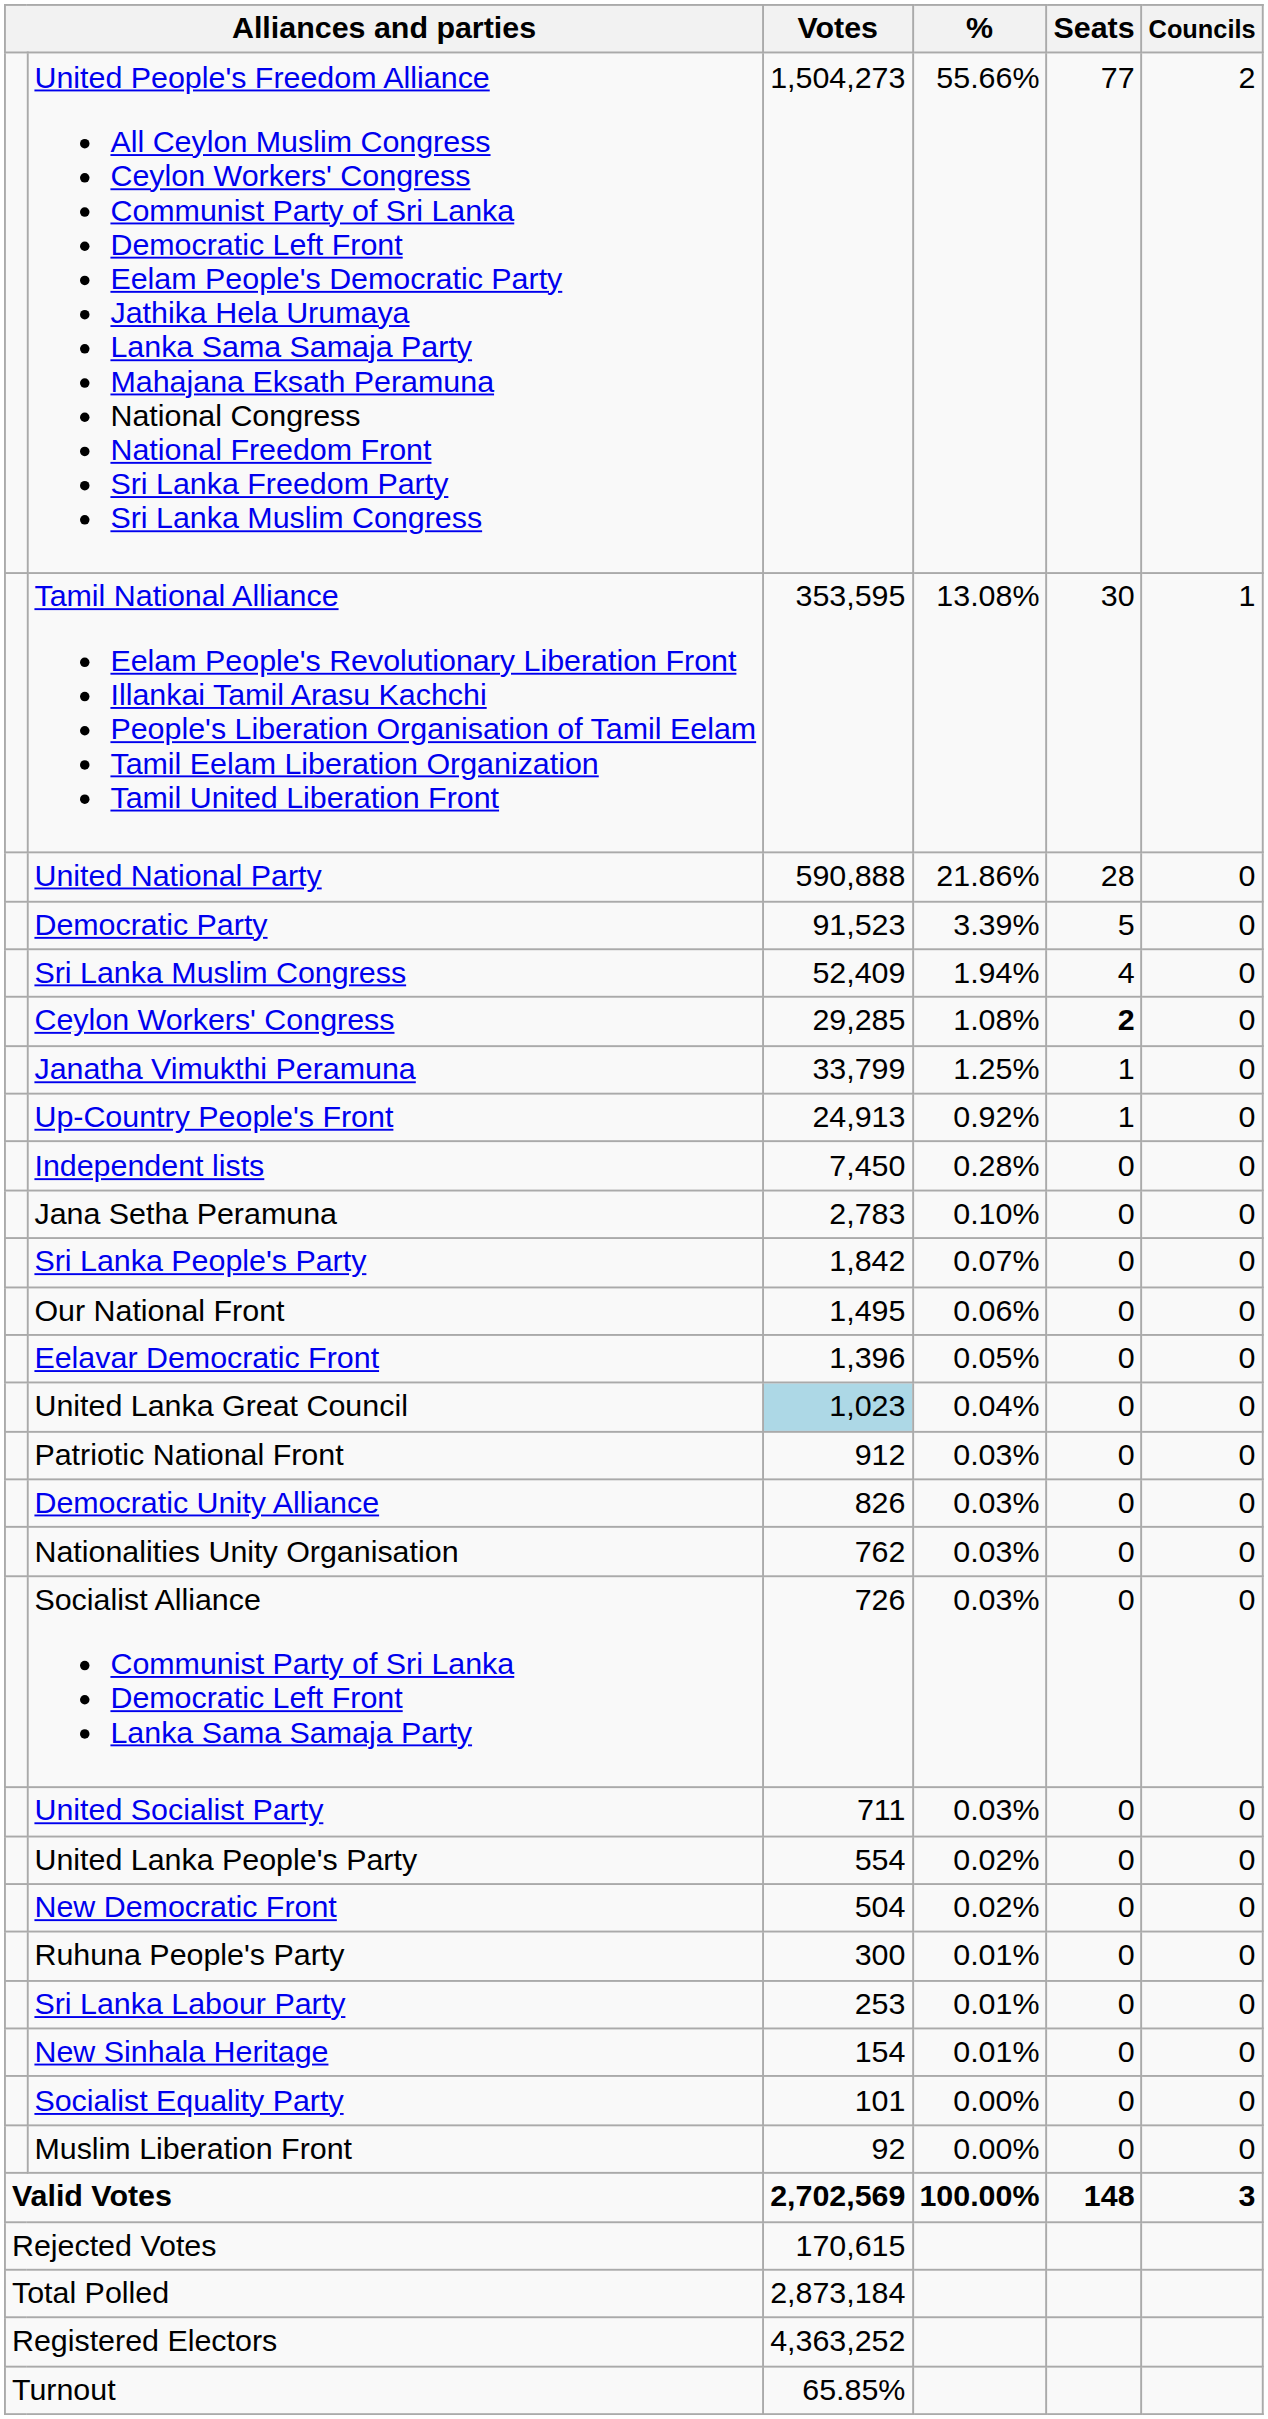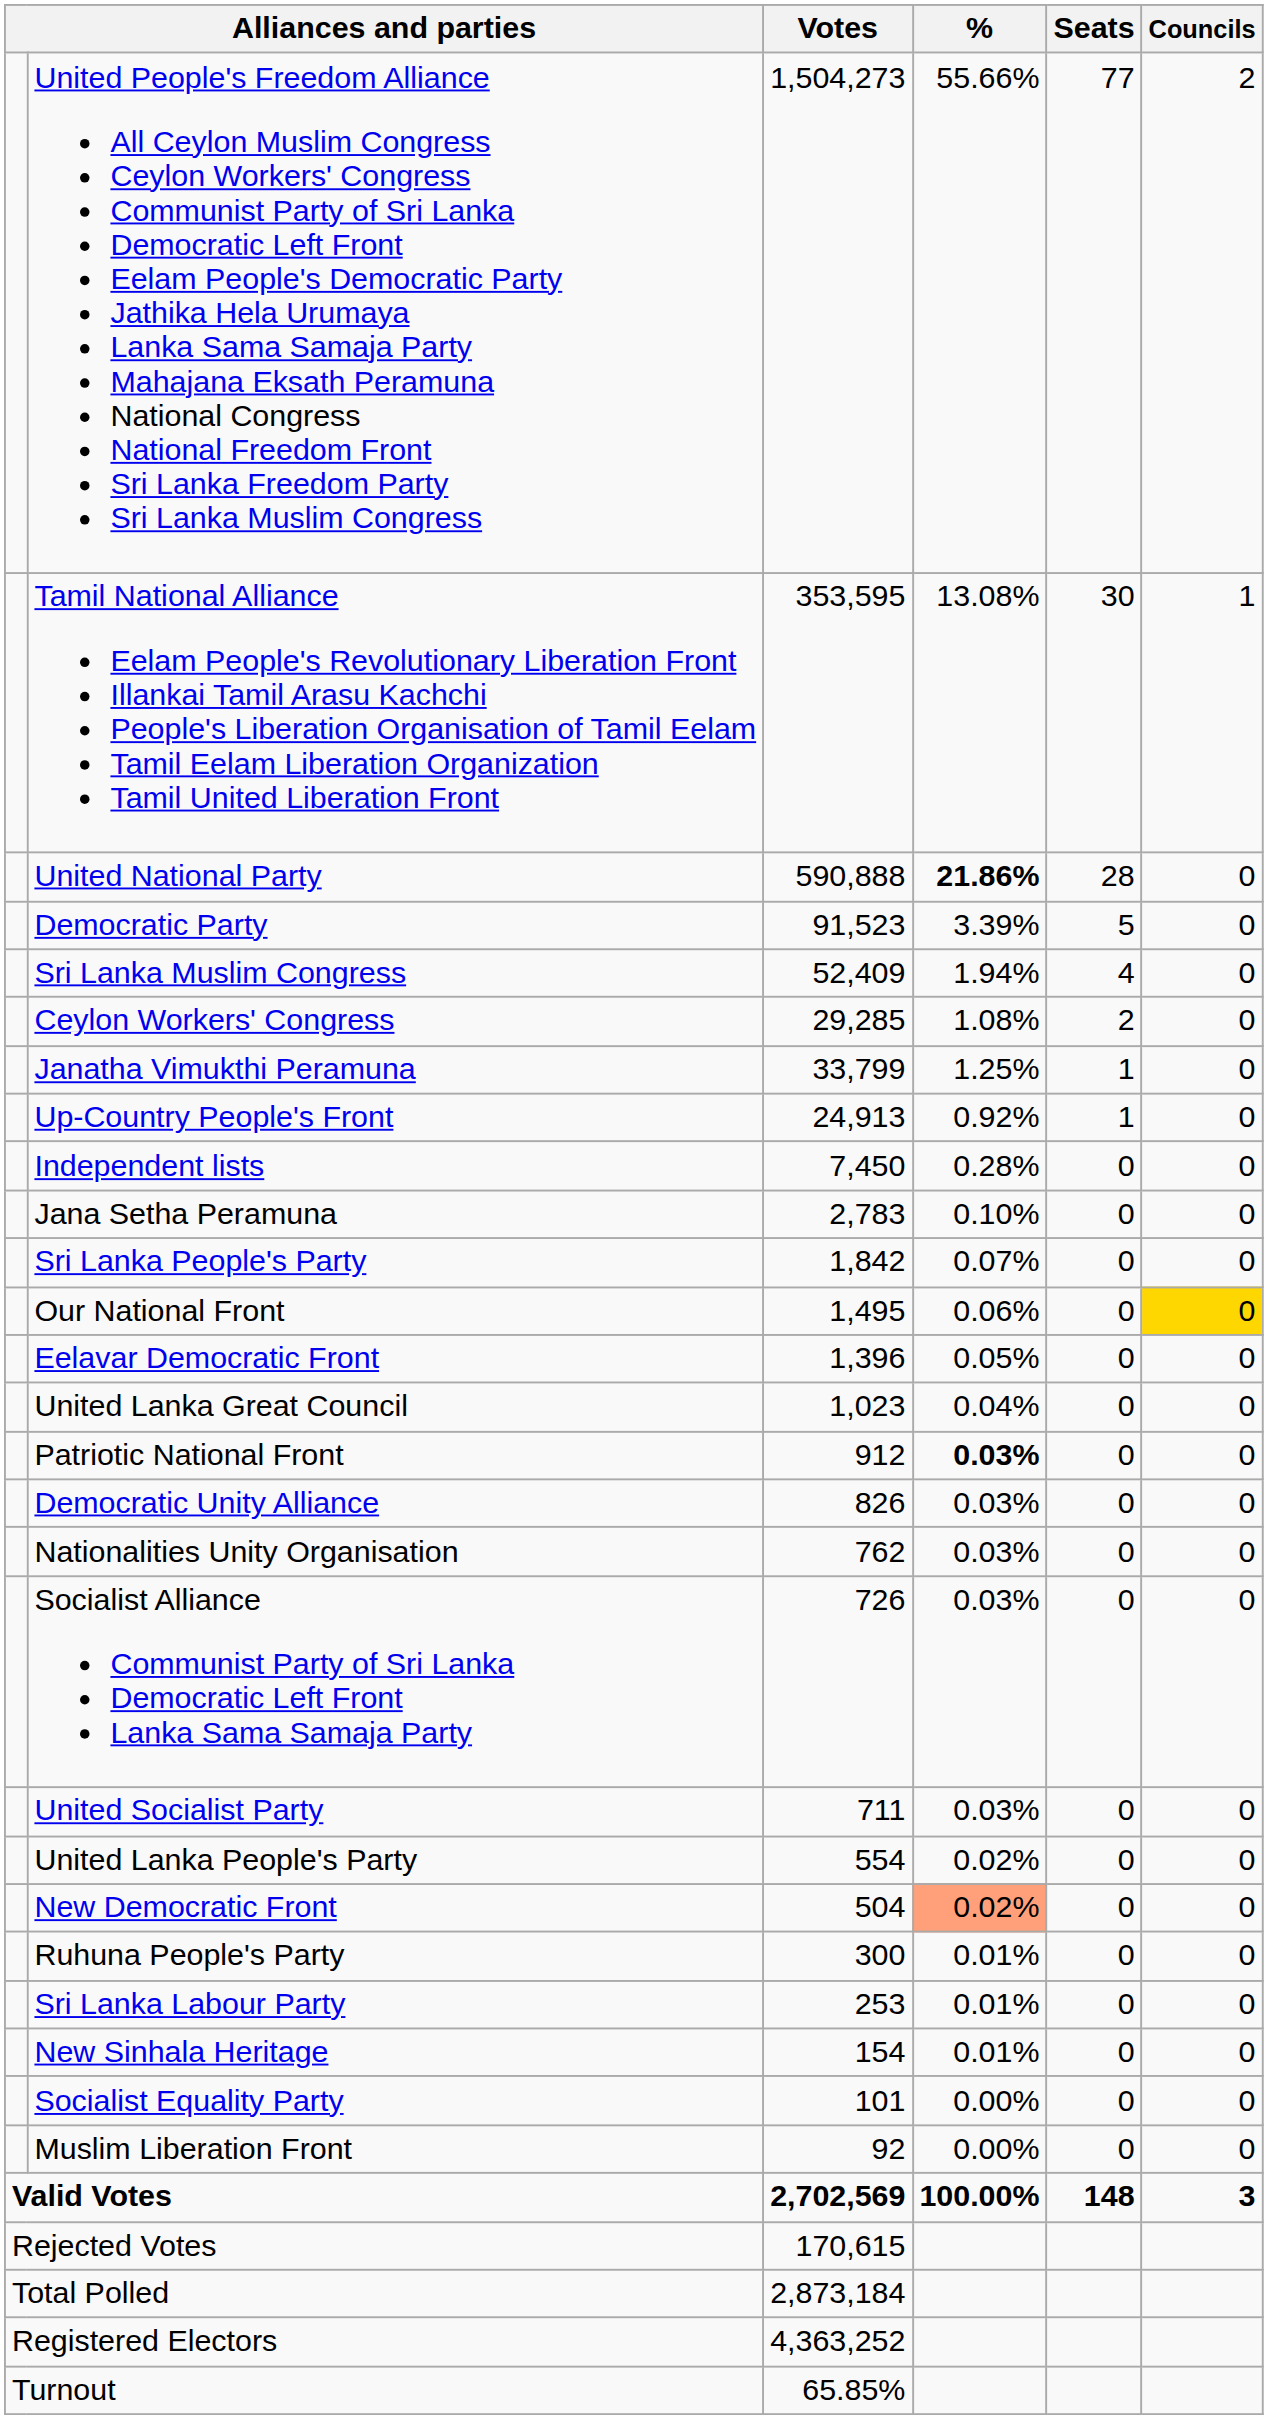(988, 876) normal -> (988, 876) bold
(1126, 1020) bold -> (1126, 1020) normal
(1247, 1310) no background -> (1247, 1310) gold background
(867, 1406) lightblue background -> (867, 1406) no background
(996, 1454) normal -> (996, 1454) bold
(996, 1907) no background -> (996, 1907) lightsalmon background
